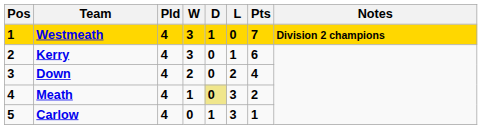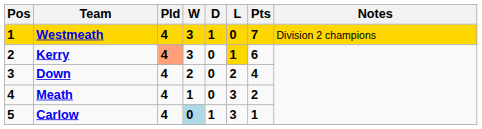(331, 34) bold -> (326, 35) normal
(164, 54) no background -> (164, 54) lightsalmon background
(233, 54) no background -> (233, 54) gold background
(211, 94) khaki background -> (211, 94) no background
(190, 114) no background -> (190, 114) lightblue background
